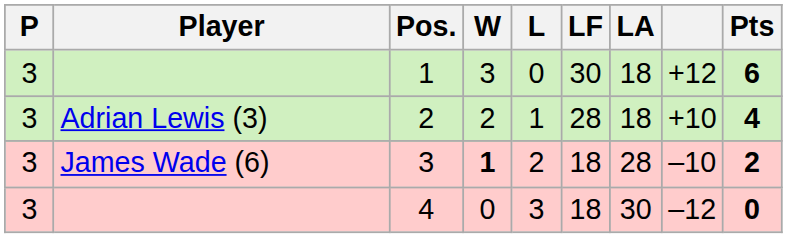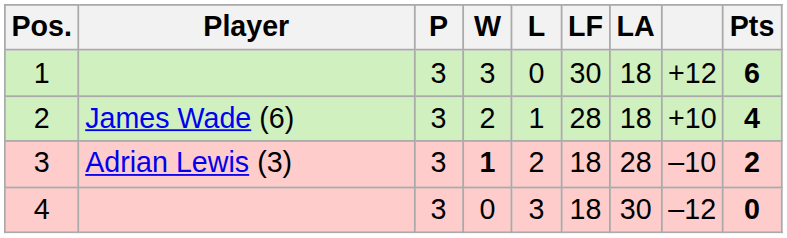columns swapped: (426, 27) <-> (29, 27)
(164, 118) Adrian Lewis (3) -> (190, 118) James Wade (6)
(165, 163) James Wade (6) -> (189, 163) Adrian Lewis (3)
